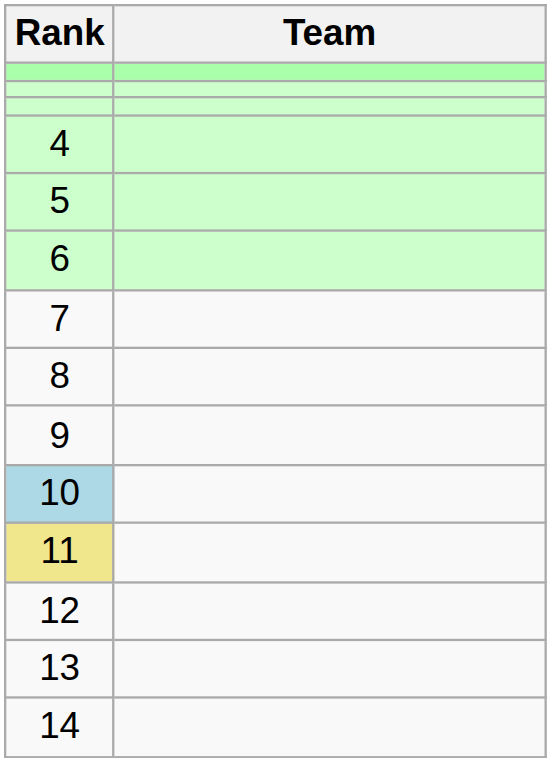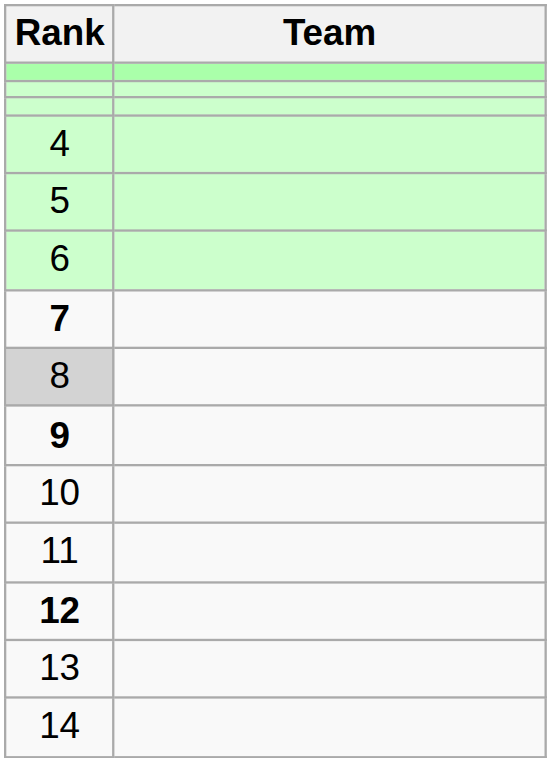(60, 318) normal -> (60, 318) bold
(60, 376) no background -> (60, 376) lightgrey background
(60, 434) normal -> (60, 434) bold
(60, 493) lightblue background -> (60, 493) no background
(60, 551) khaki background -> (60, 551) no background
(60, 609) normal -> (60, 609) bold
